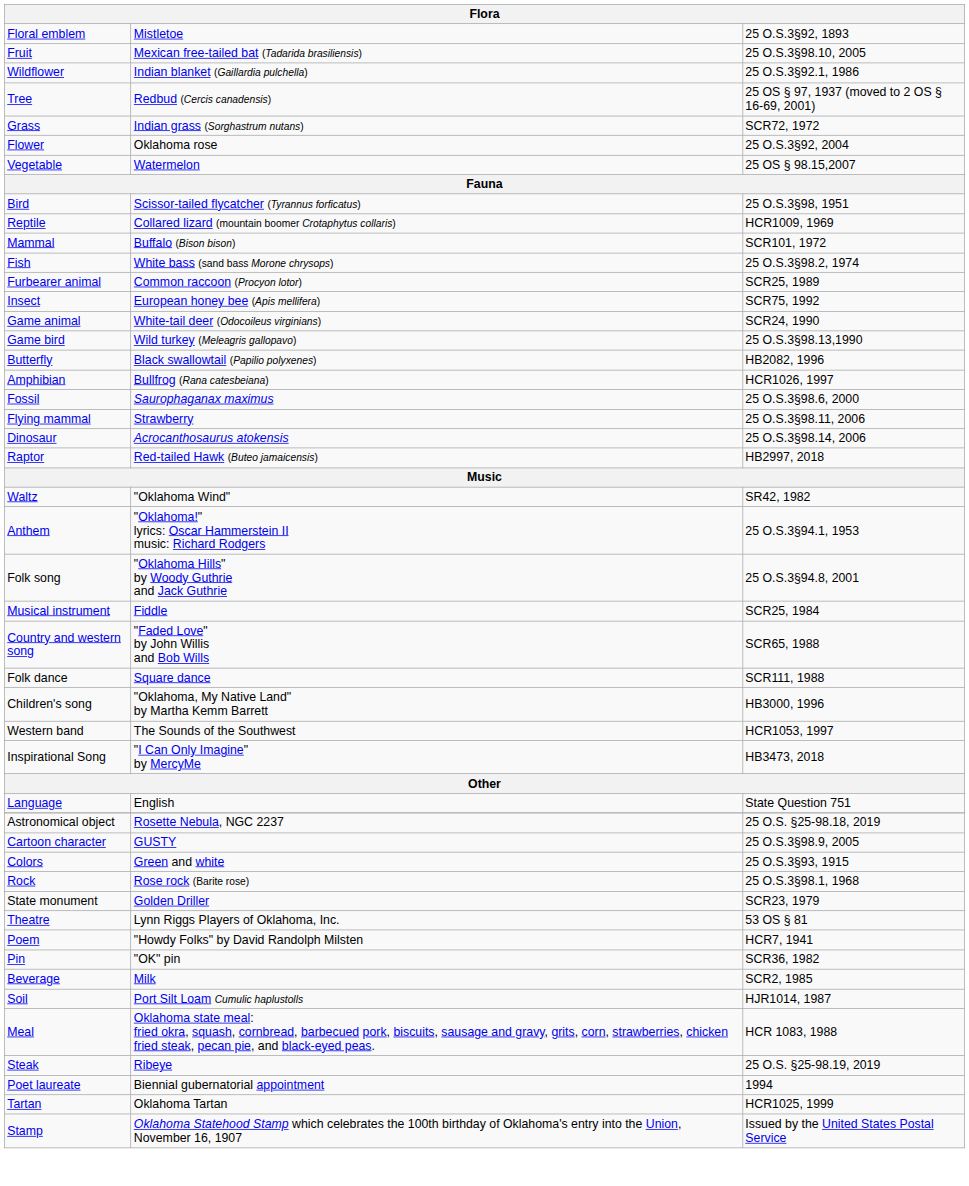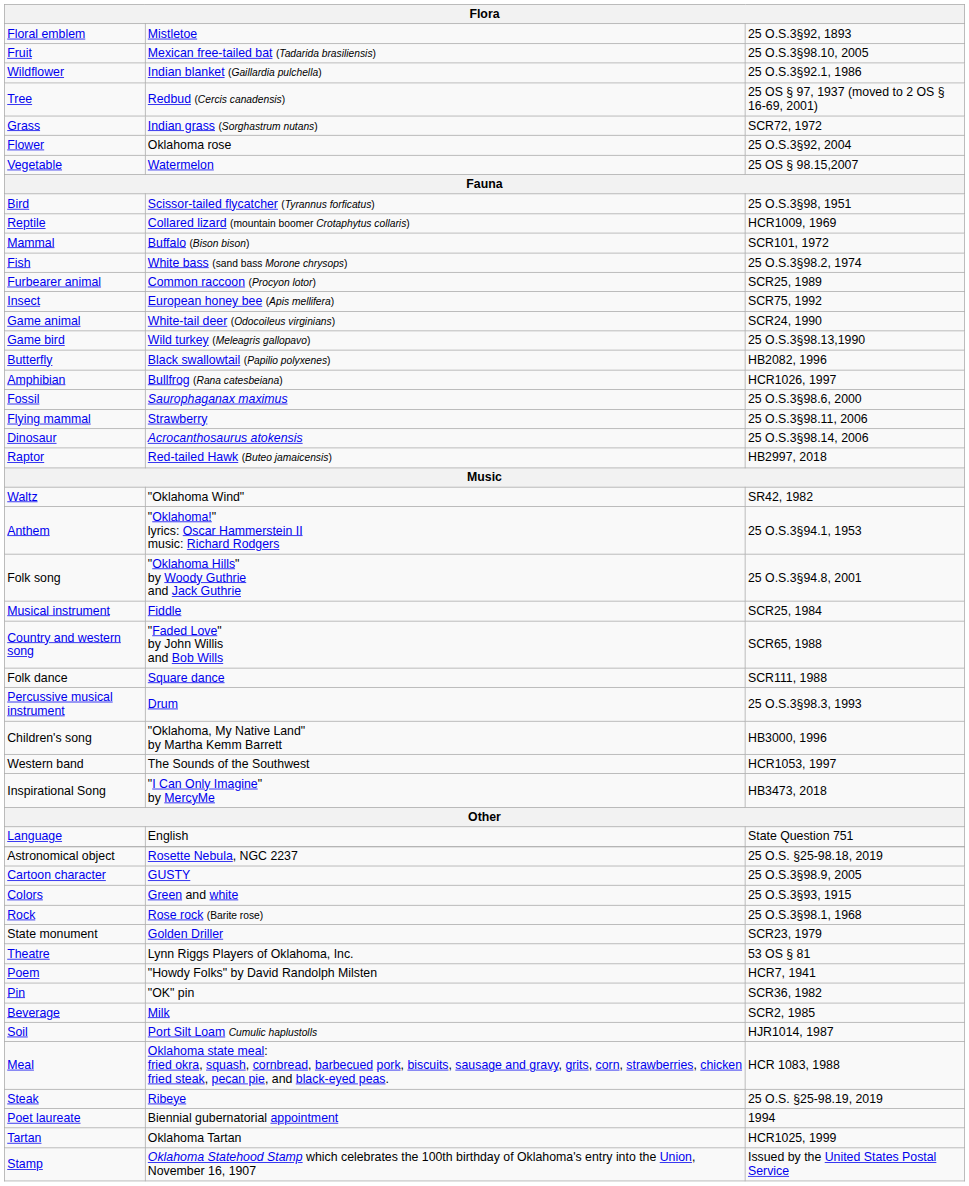+ row: (60, 704)
